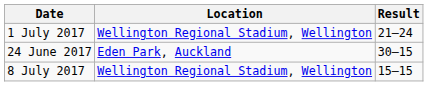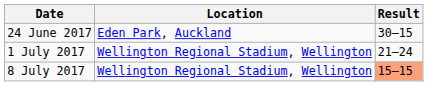rows swapped: (49, 52) <-> (46, 33)
(395, 71) no background -> (395, 71) lightsalmon background
